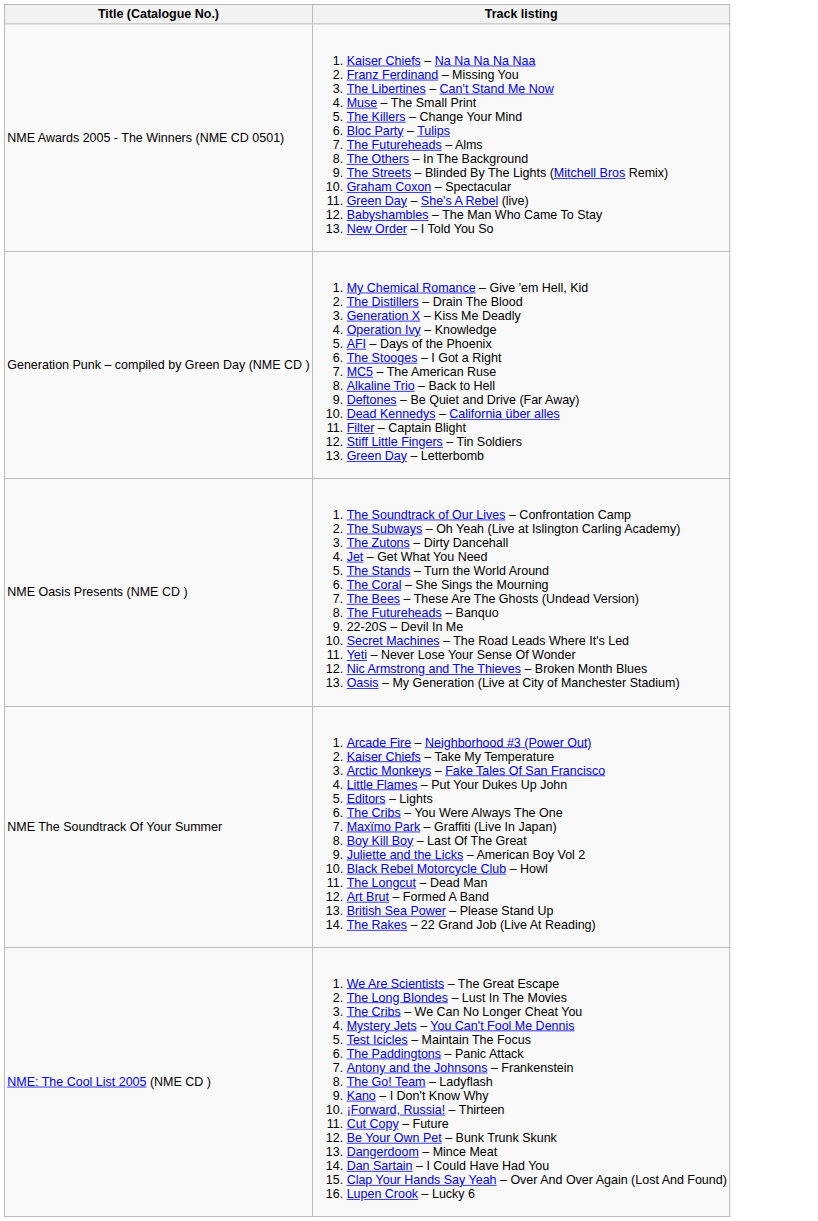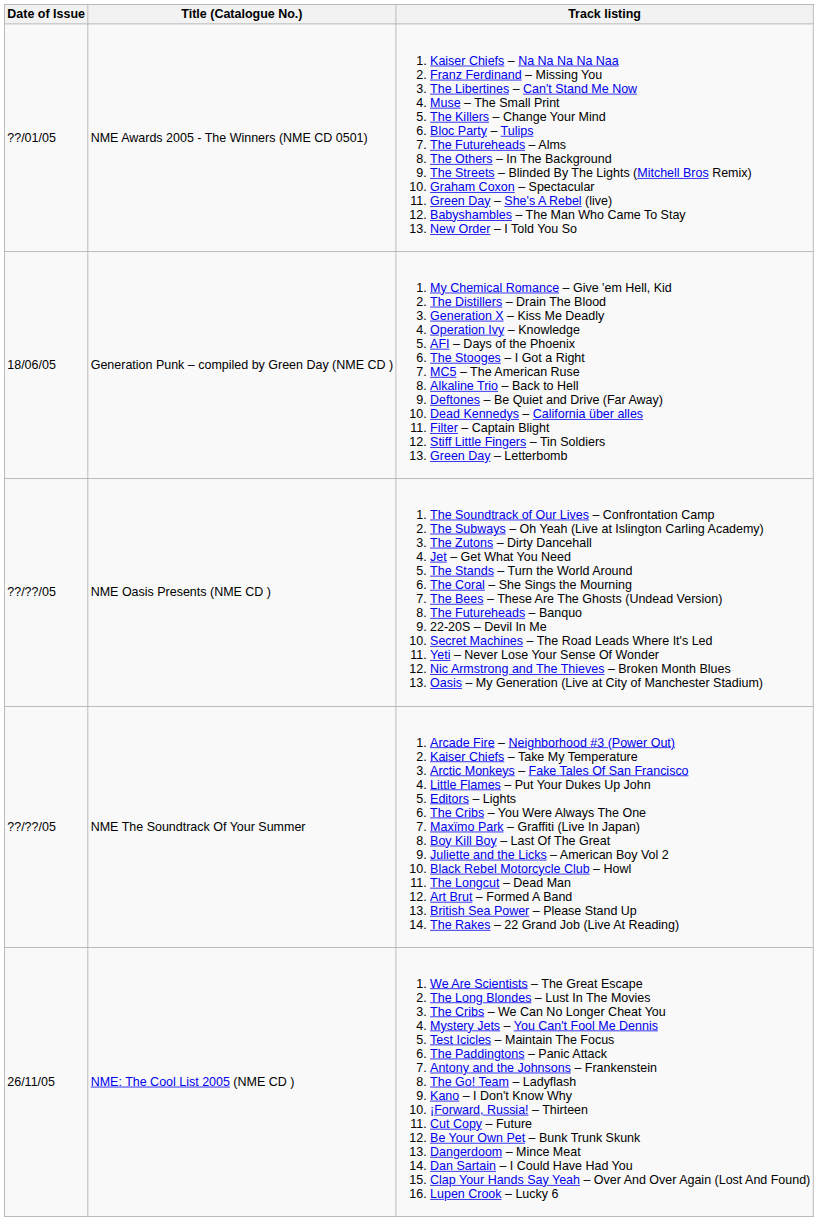+ column: (46, 14)
